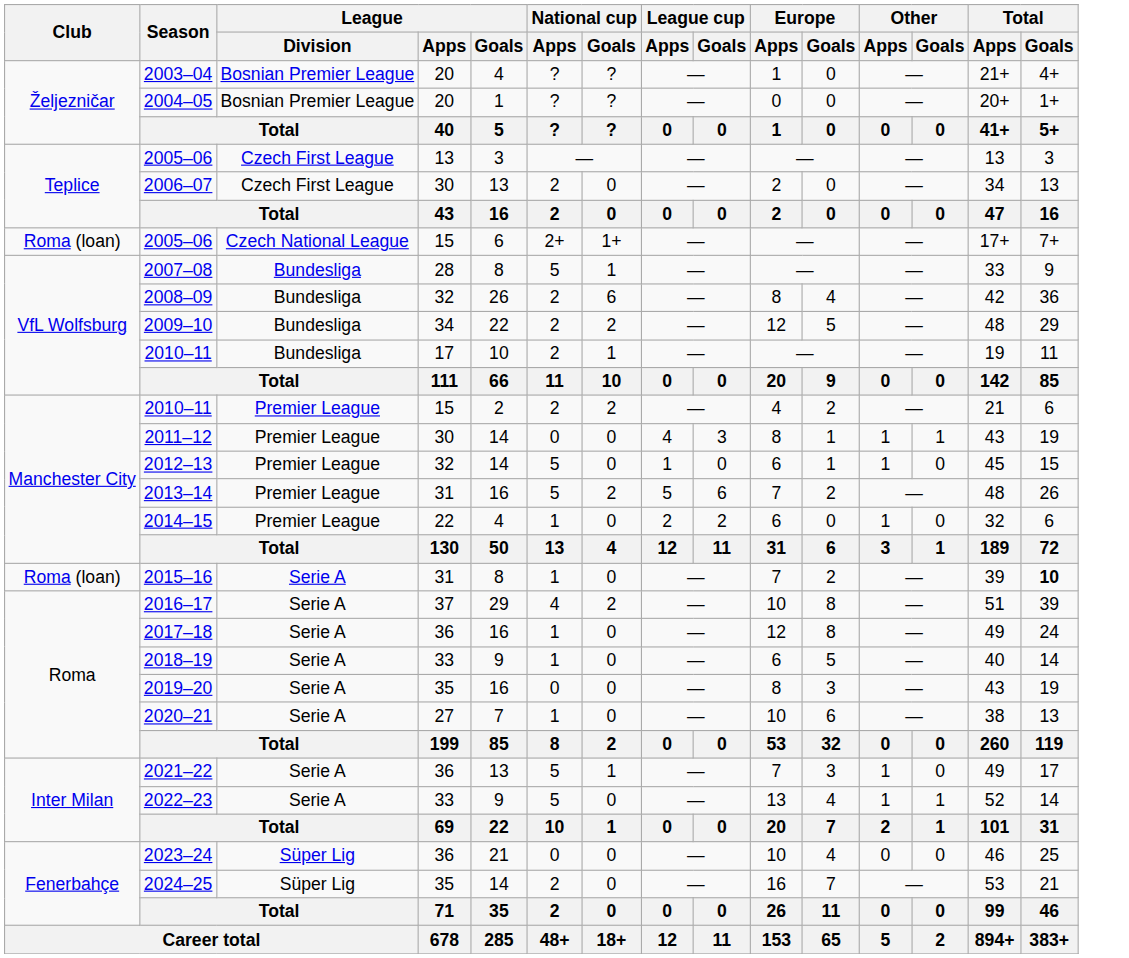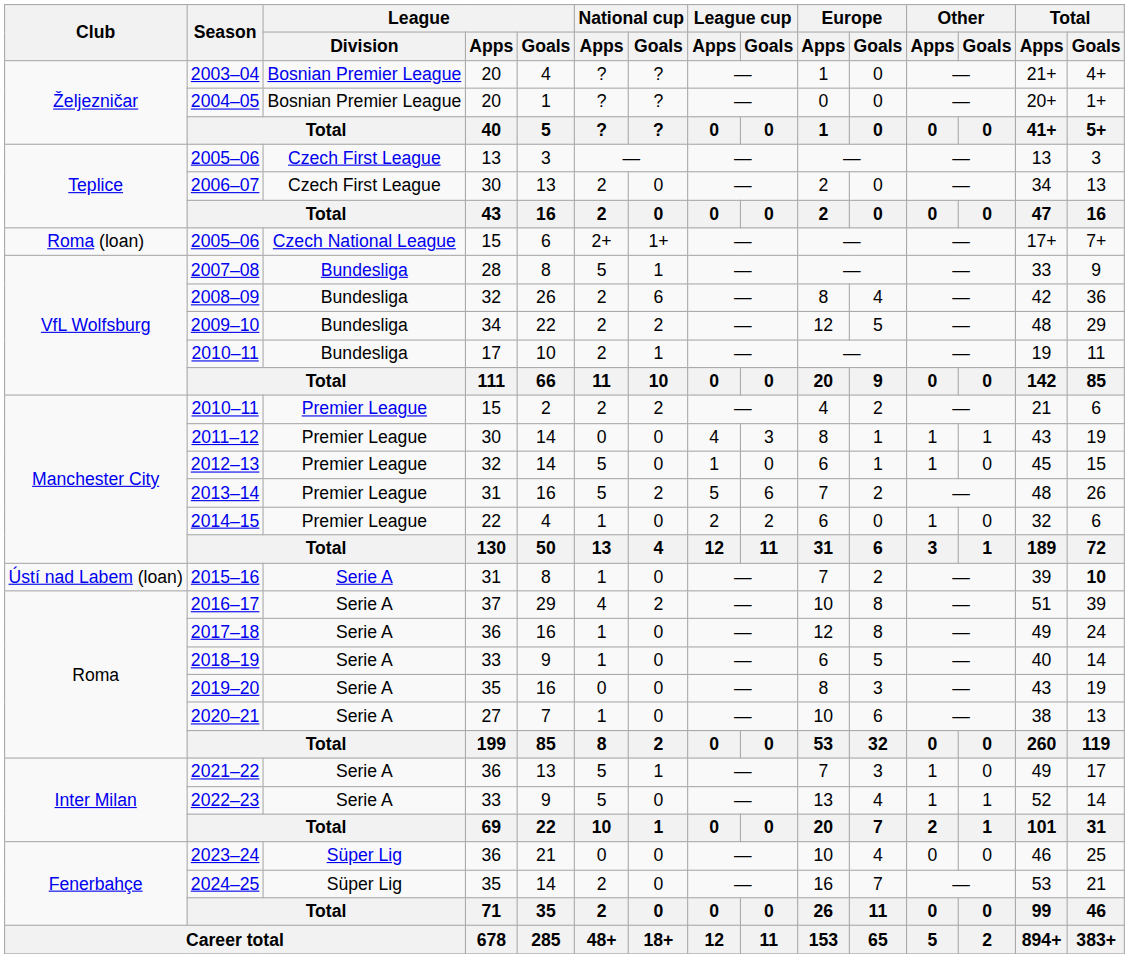(72, 576) Roma (loan) -> (96, 576) Ústí nad Labem (loan)
